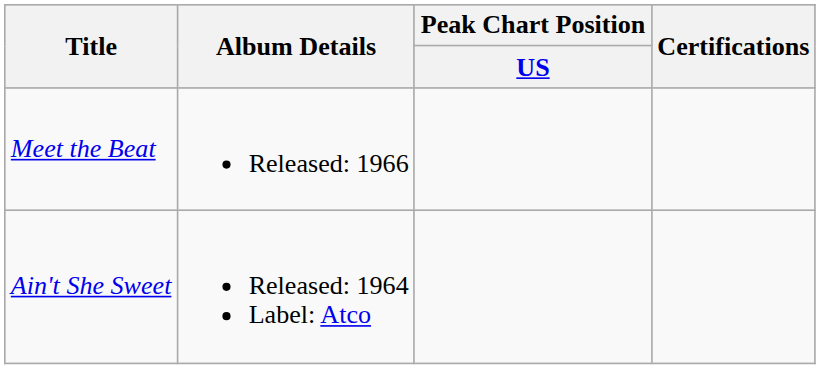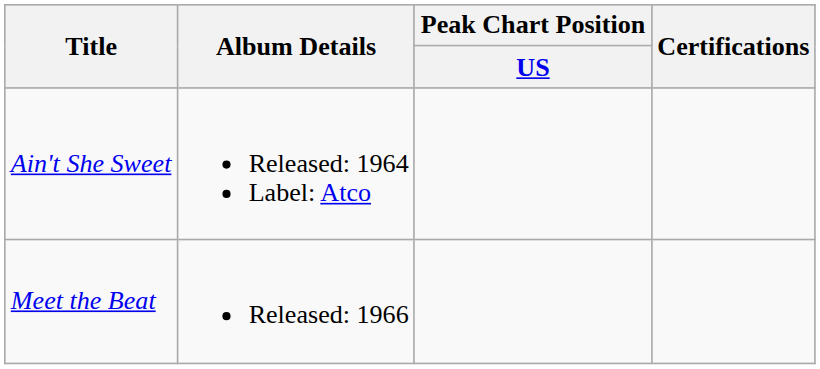rows swapped: (91, 286) <-> (83, 148)
